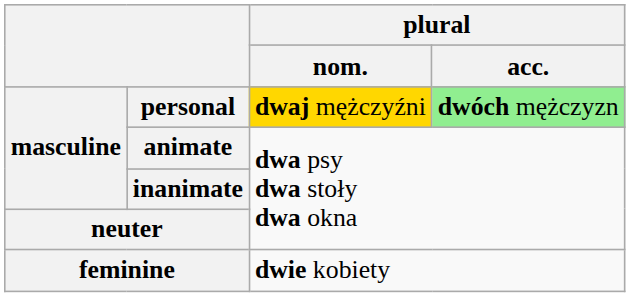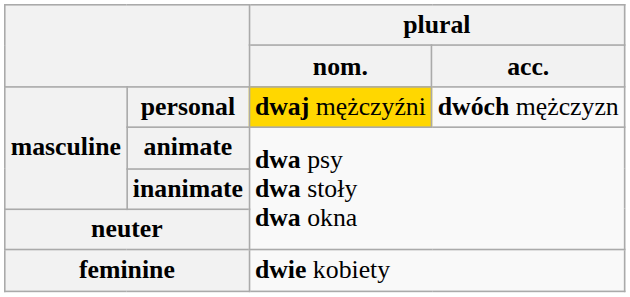(528, 106) lightgreen background -> (528, 106) no background
